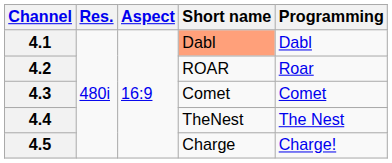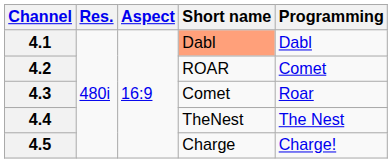(296, 68) Roar -> (303, 68) Comet
(303, 94) Comet -> (296, 94) Roar
